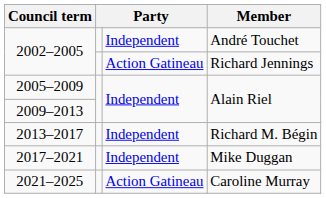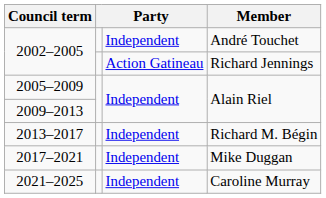(154, 181) Action Gatineau -> (142, 181) Independent
